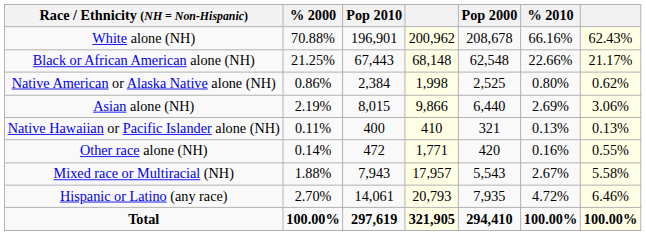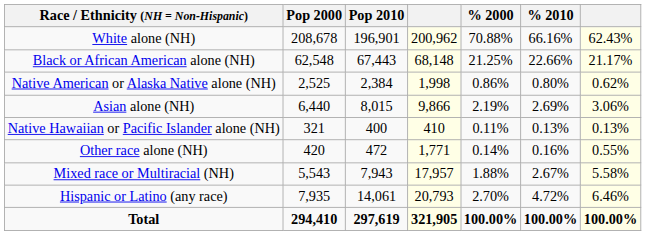columns swapped: (489, 15) <-> (313, 15)
